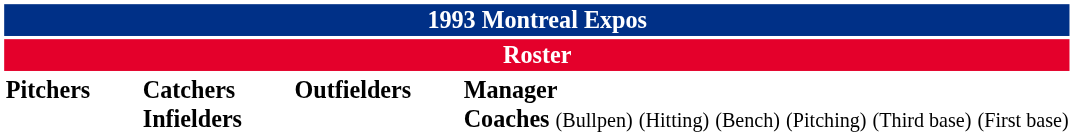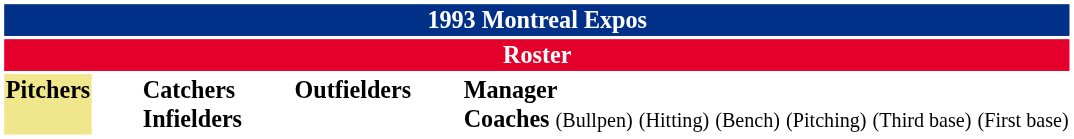(48, 89) no background -> (48, 89) khaki background
